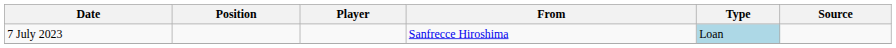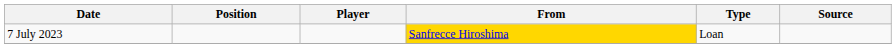(459, 34) no background -> (459, 34) gold background
(711, 34) lightblue background -> (711, 34) no background
